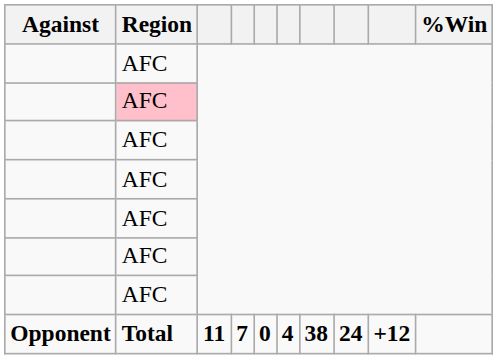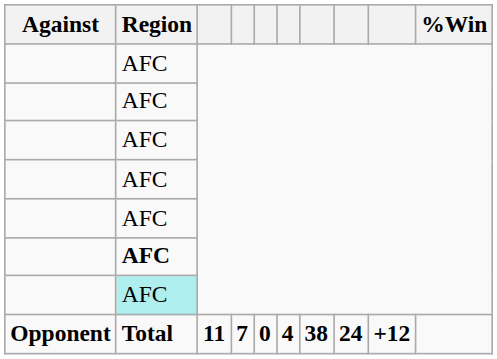(145, 101) pink background -> (145, 101) no background
(145, 256) normal -> (146, 256) bold
(145, 295) no background -> (145, 295) paleturquoise background
